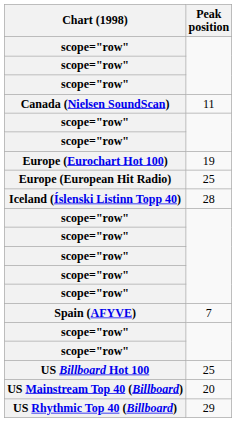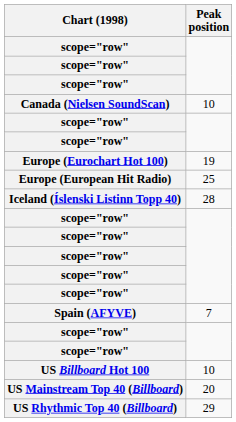(209, 103) 11 -> (209, 103) 10
(209, 370) 25 -> (209, 370) 10
